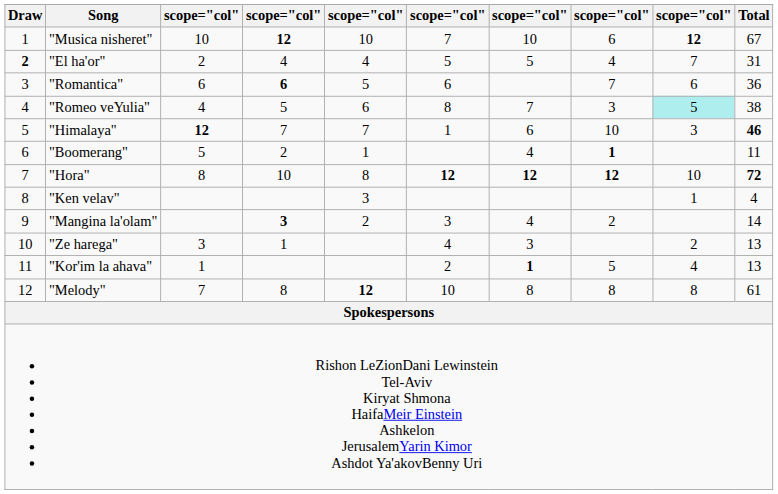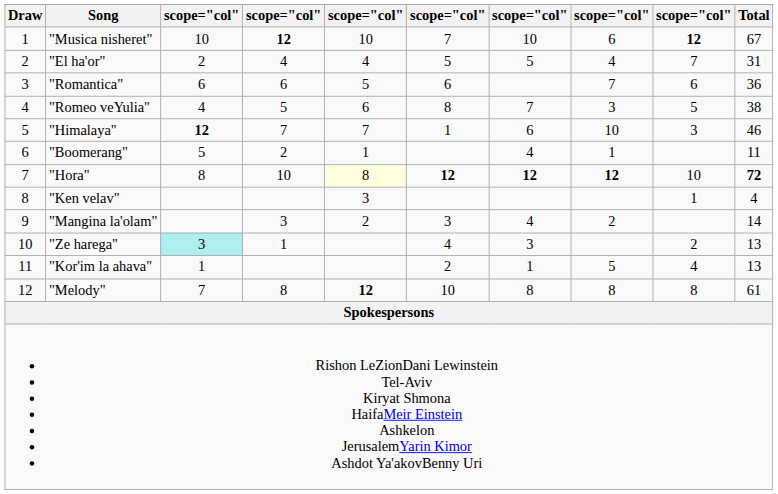(25, 61) bold -> (25, 61) normal
(284, 84) bold -> (284, 84) normal
(694, 107) paleturquoise background -> (694, 107) no background
(754, 130) bold -> (754, 130) normal
(612, 152) bold -> (612, 152) normal
(366, 175) no background -> (366, 175) lightyellow background
(284, 221) bold -> (284, 221) normal
(202, 244) no background -> (202, 244) paleturquoise background
(530, 267) bold -> (530, 267) normal
